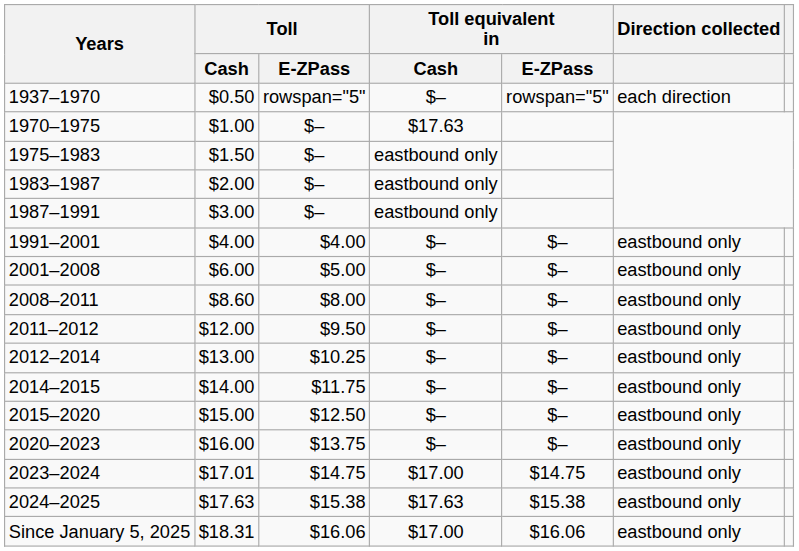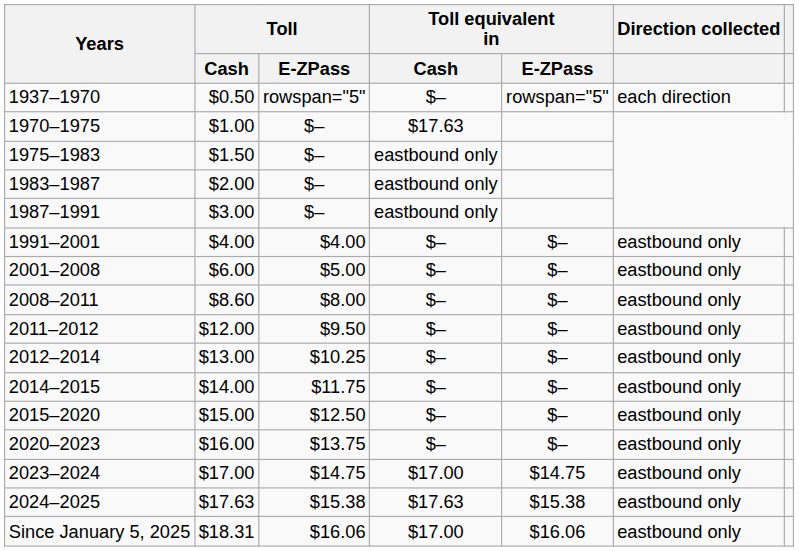(227, 473) $17.01 -> (227, 473) $17.00
